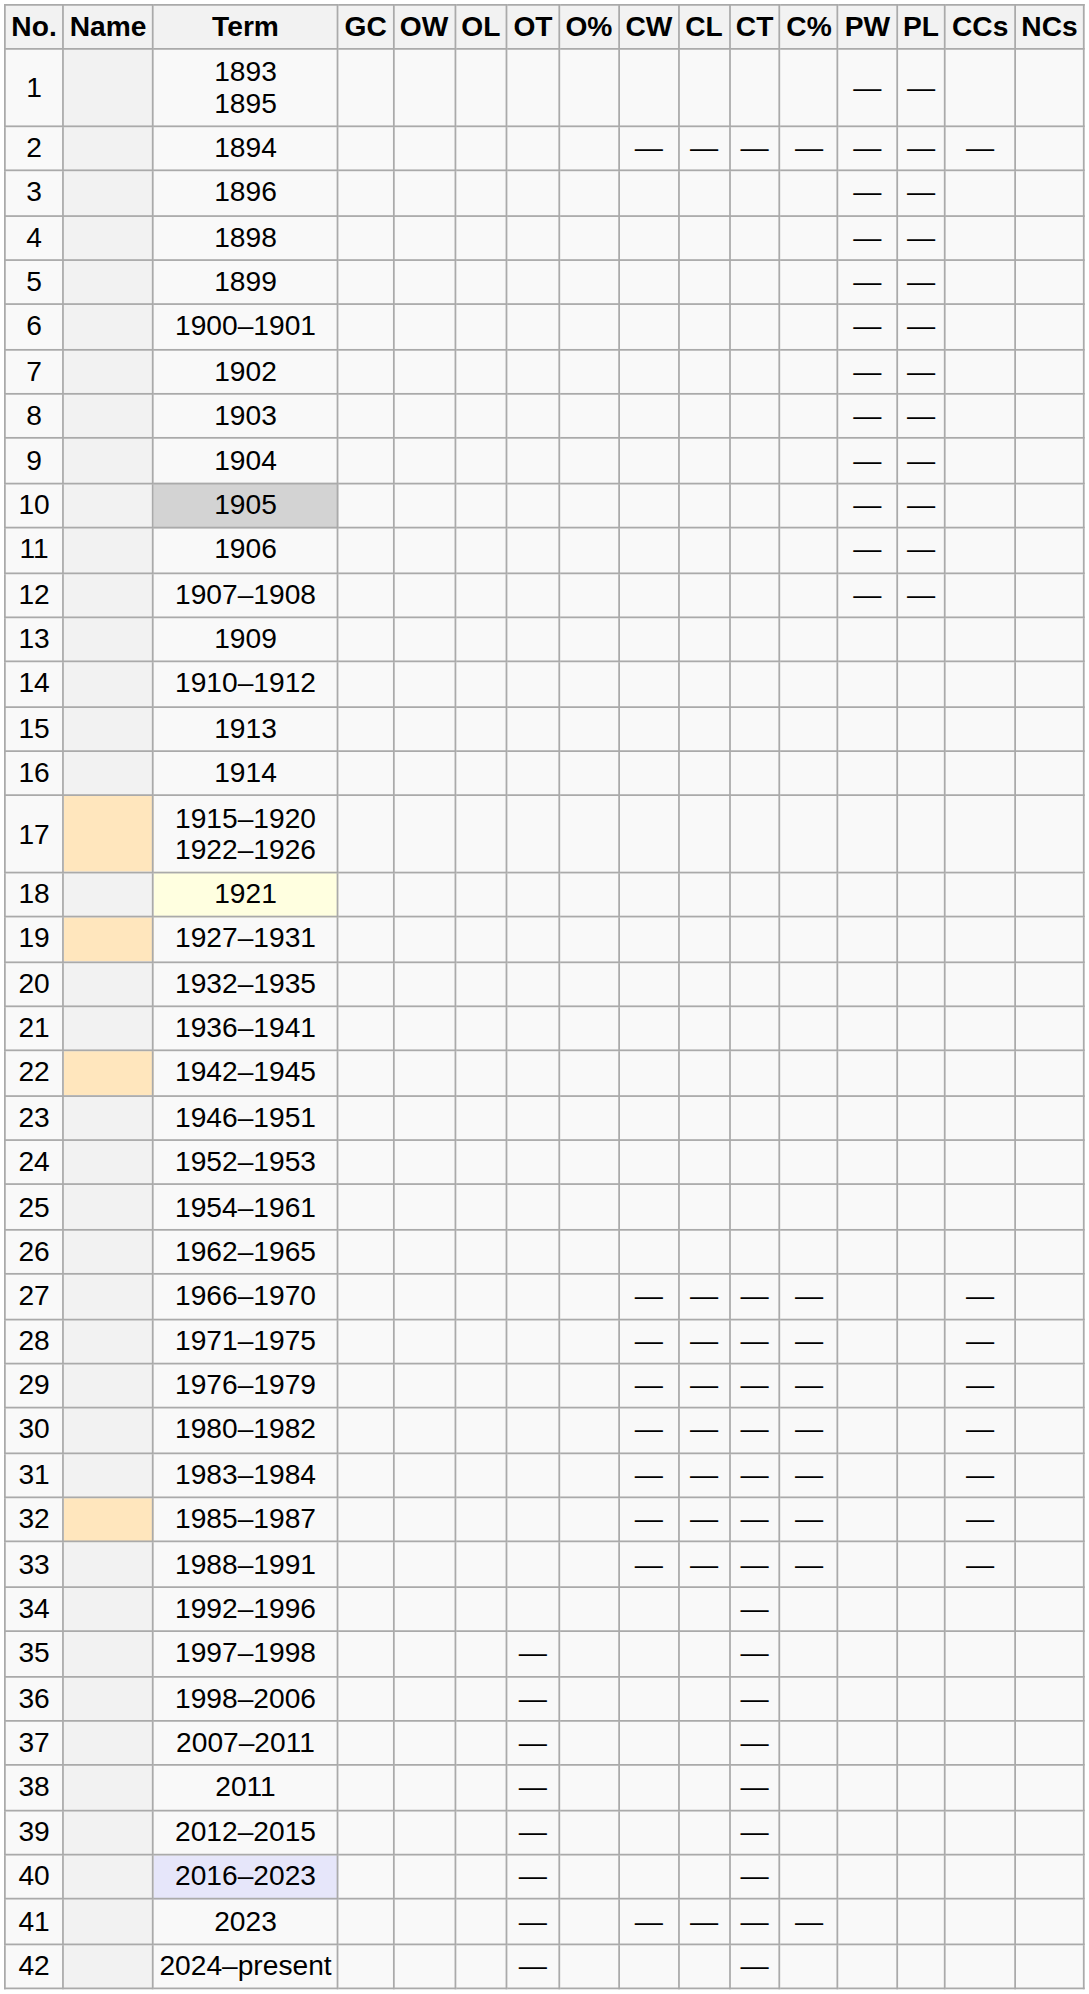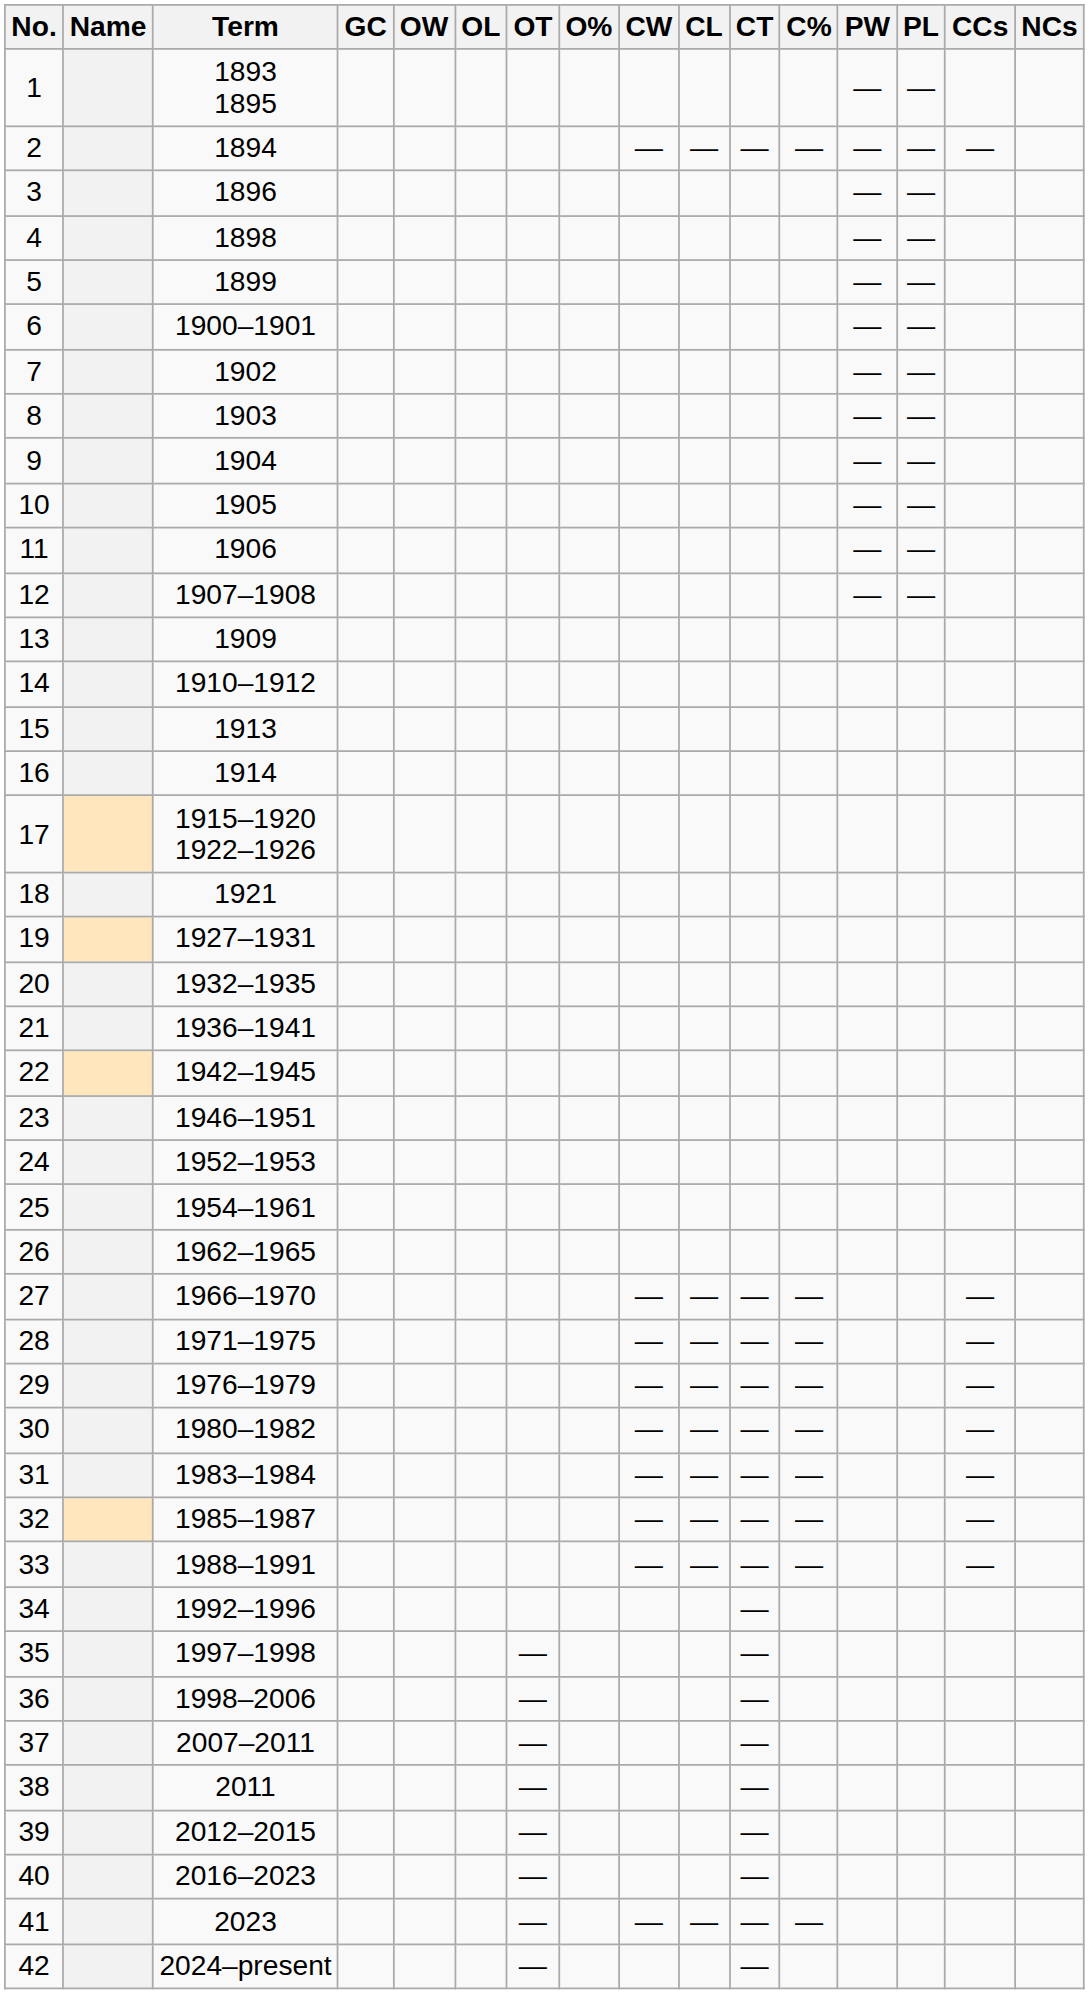(246, 505) lightgrey background -> (246, 505) no background
(246, 894) lightyellow background -> (246, 894) no background
(246, 1876) lavender background -> (246, 1876) no background
